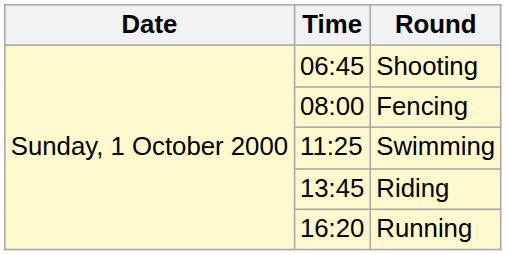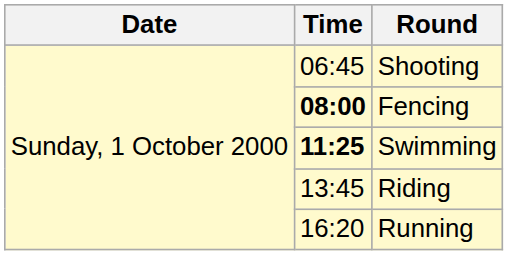(332, 106) normal -> (333, 106) bold
(331, 147) normal -> (332, 147) bold
